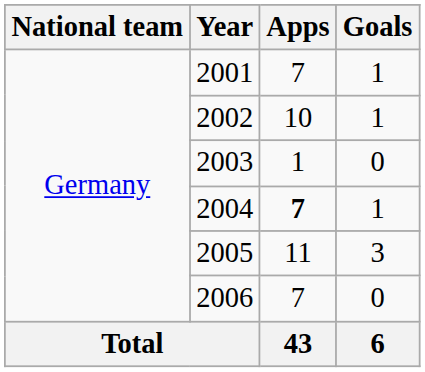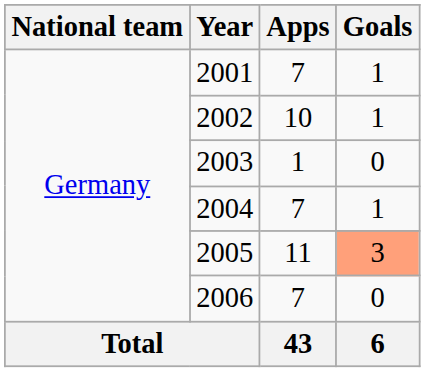(298, 207) bold -> (298, 207) normal
(378, 252) no background -> (378, 252) lightsalmon background
